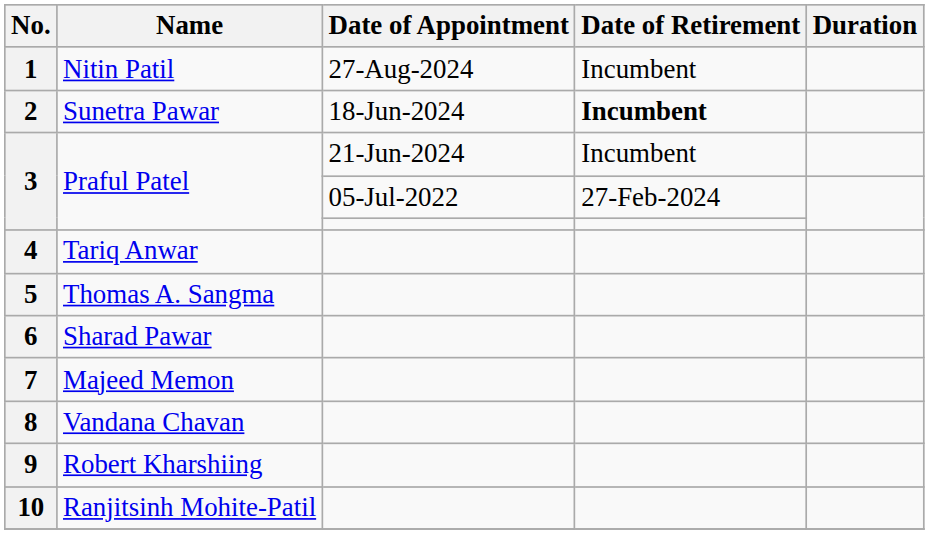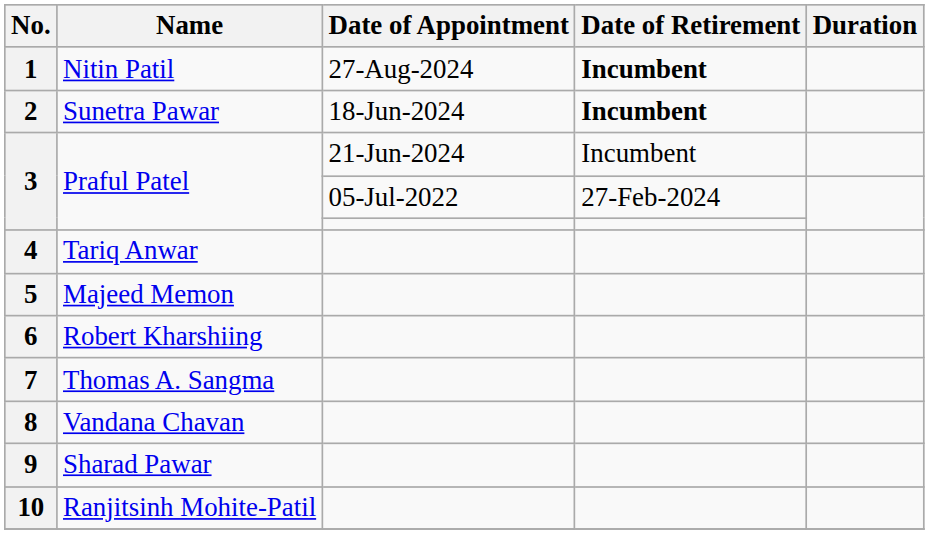(639, 68) normal -> (644, 68) bold
(169, 293) Thomas A. Sangma -> (148, 293) Majeed Memon
(137, 336) Sharad Pawar -> (163, 336) Robert Kharshiing
(148, 379) Majeed Memon -> (169, 379) Thomas A. Sangma
(163, 464) Robert Kharshiing -> (137, 464) Sharad Pawar
